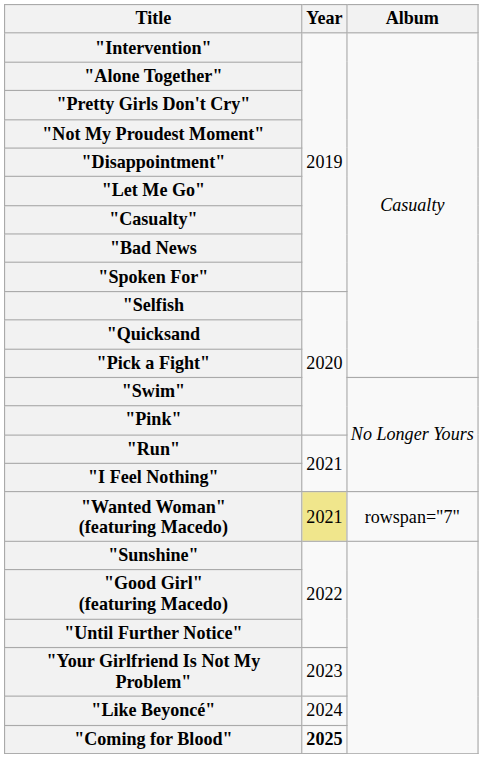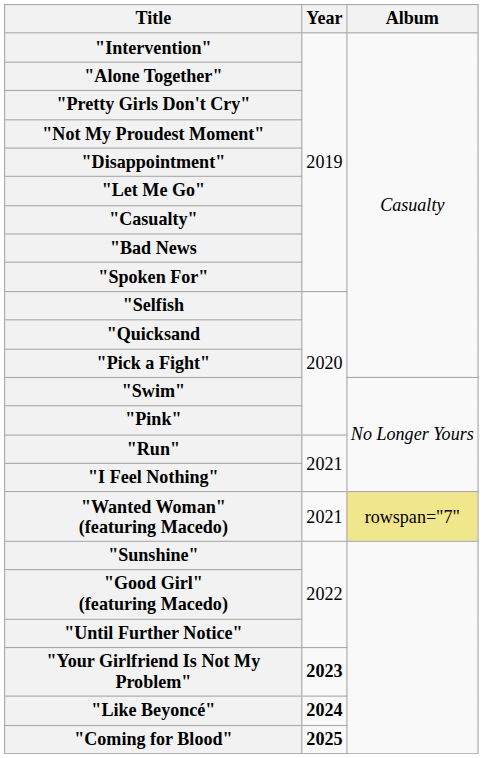(324, 516) khaki background -> (324, 516) no background
(412, 516) no background -> (412, 516) khaki background
(324, 671) normal -> (324, 671) bold
(324, 710) normal -> (324, 710) bold
